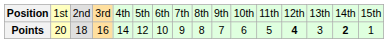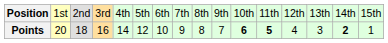(244, 30) normal -> (244, 30) bold
(269, 30) normal -> (269, 30) bold
(294, 30) bold -> (294, 30) normal
